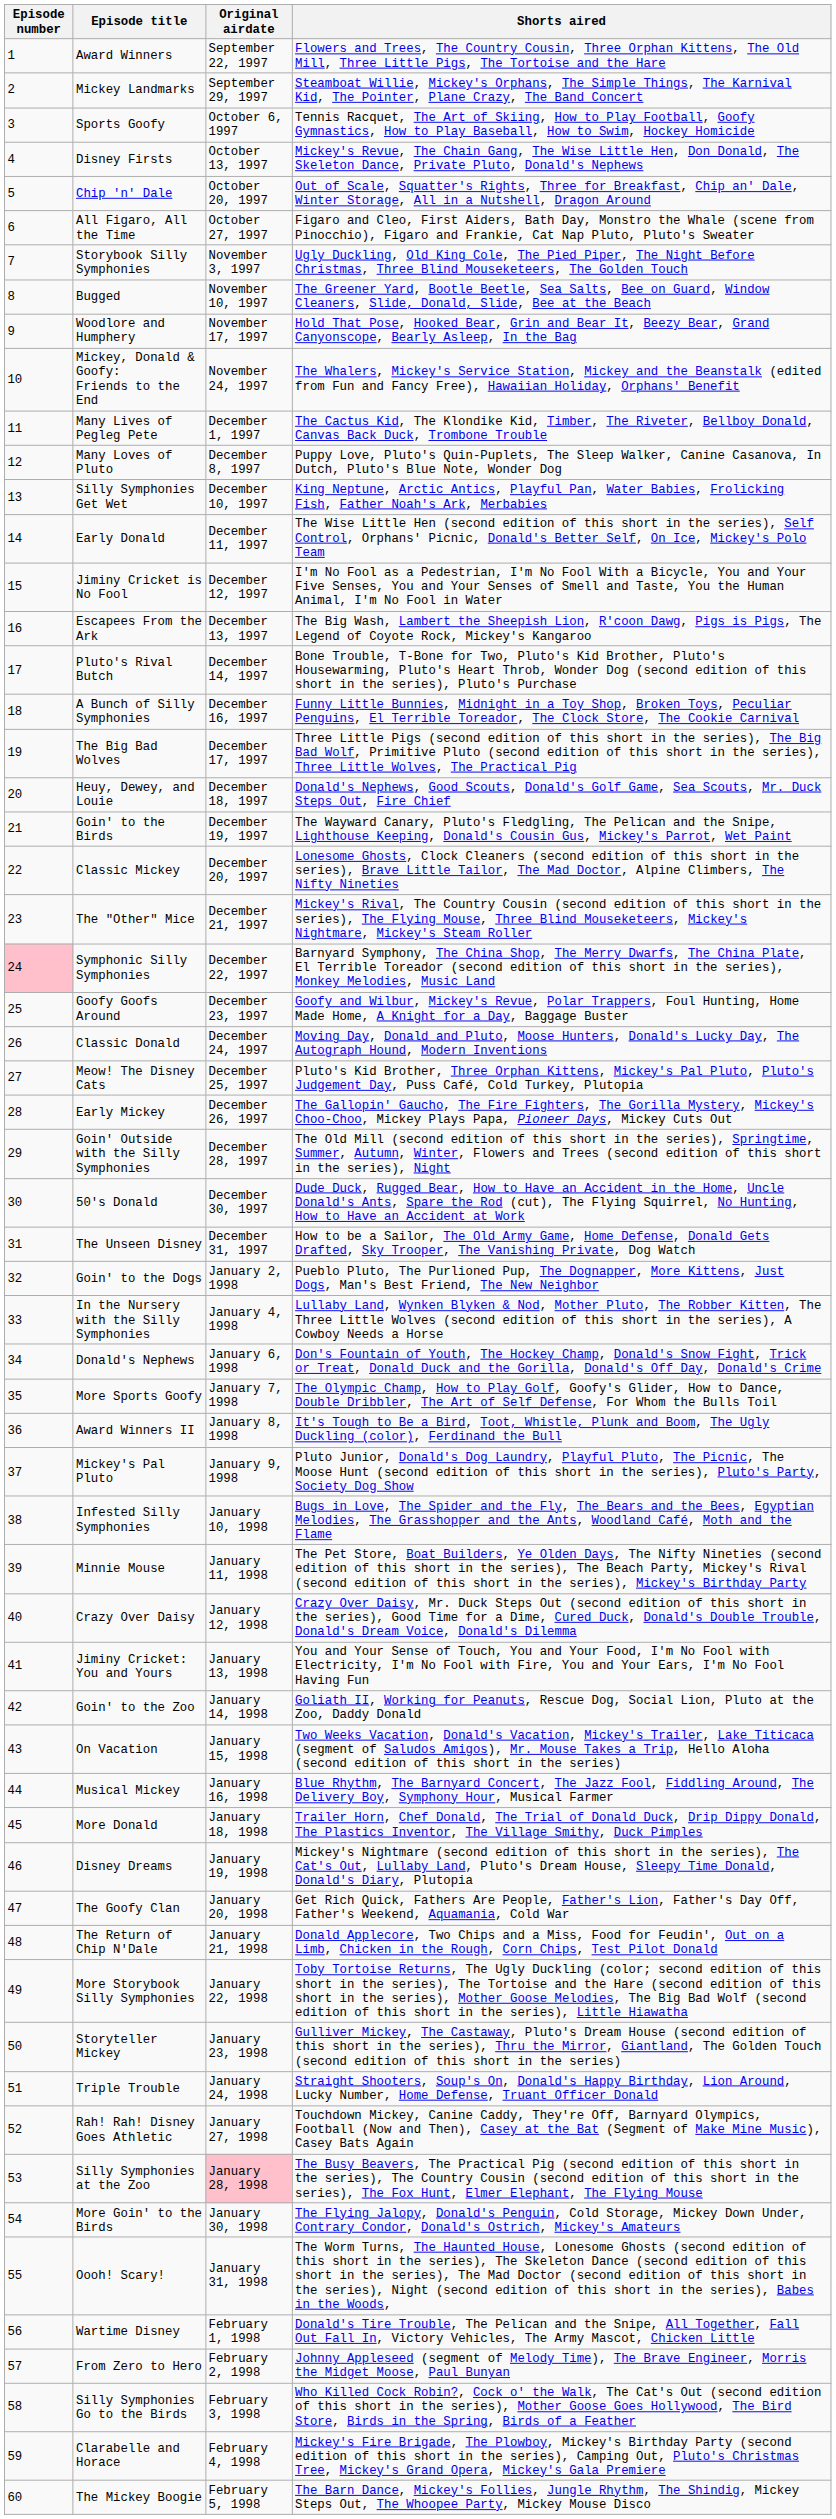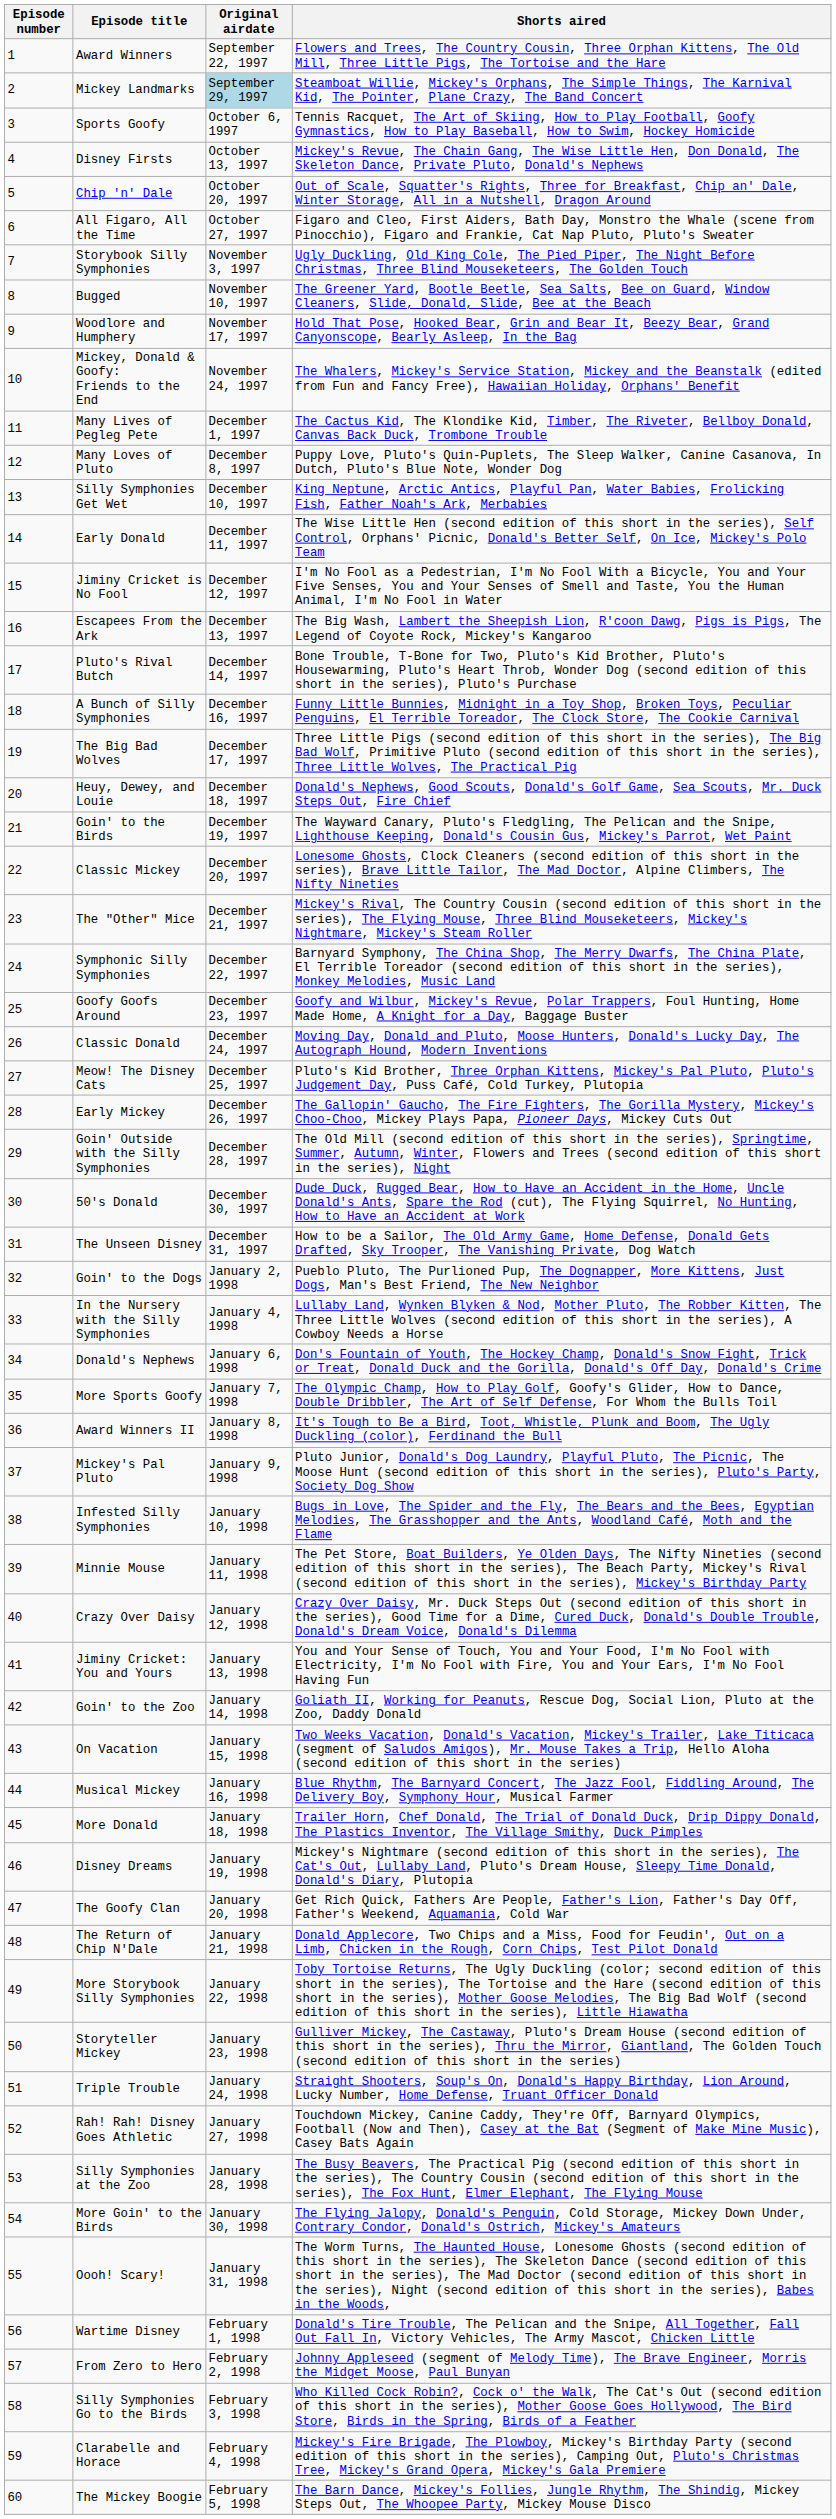(242, 90) no background -> (242, 90) lightblue background
(15, 968) pink background -> (15, 968) no background
(238, 2179) pink background -> (238, 2179) no background
